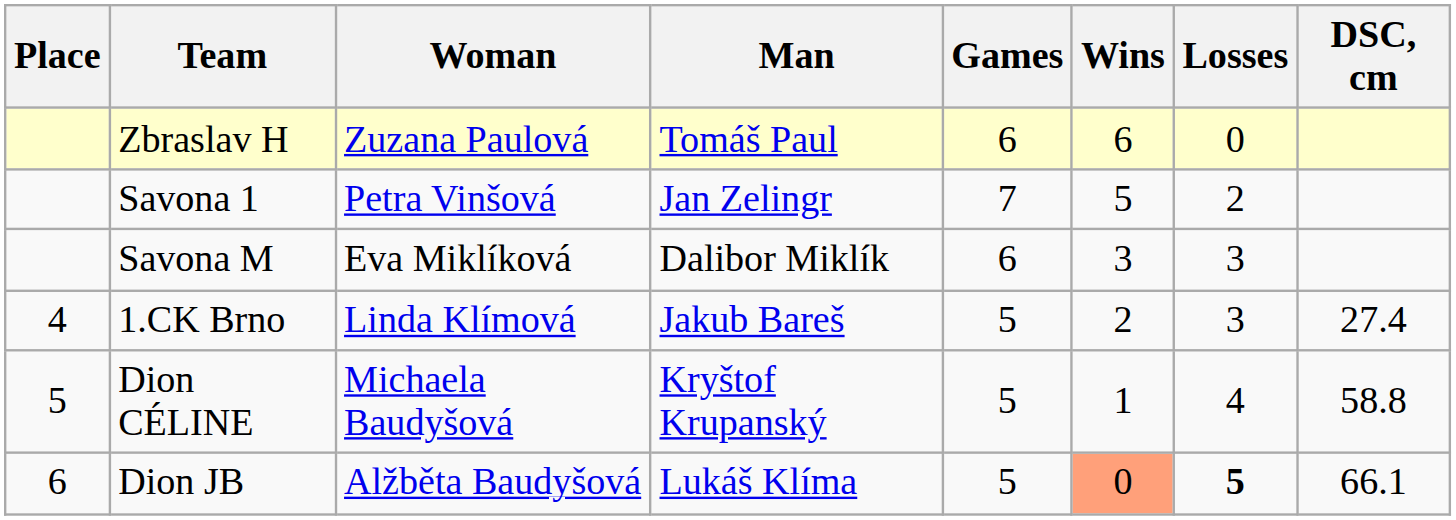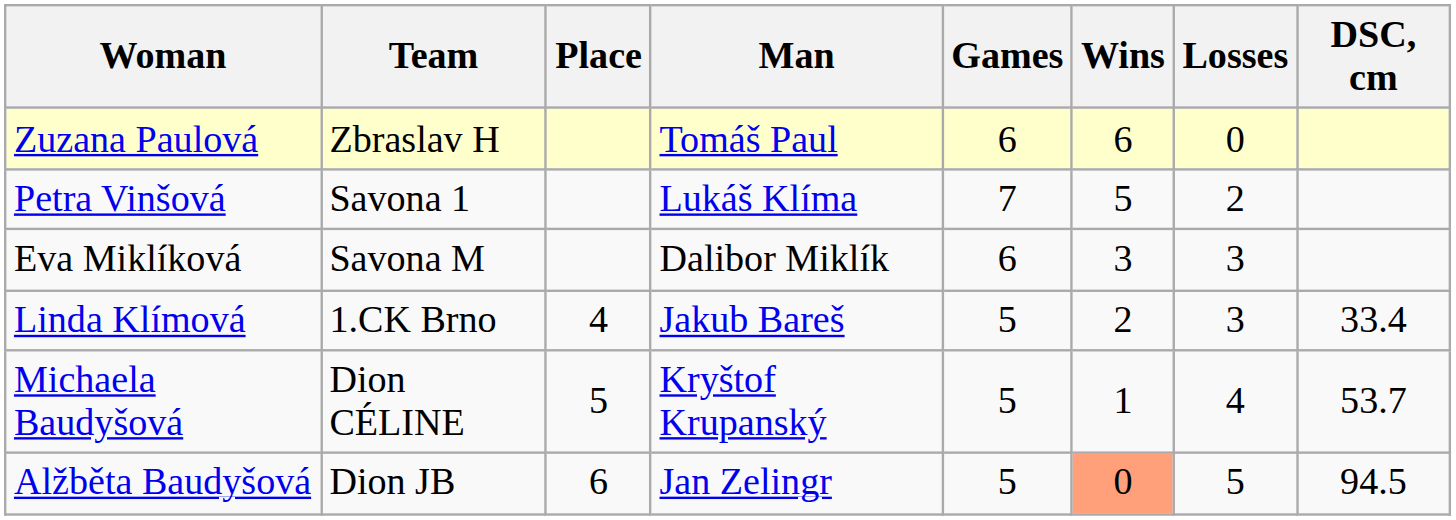columns swapped: (57, 56) <-> (493, 56)
(746, 198) Jan Zelingr -> (758, 198) Lukáš Klíma
(1373, 319) 27.4 -> (1373, 319) 33.4
(1373, 400) 58.8 -> (1373, 400) 53.7
(758, 482) Lukáš Klíma -> (746, 482) Jan Zelingr
(1235, 482) bold -> (1235, 482) normal
(1373, 482) 66.1 -> (1373, 482) 94.5
